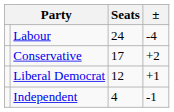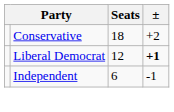- row: (32, 35)
(118, 55) 17 -> (118, 35) 18
(153, 76) normal -> (153, 55) bold
(114, 96) 4 -> (114, 76) 6
